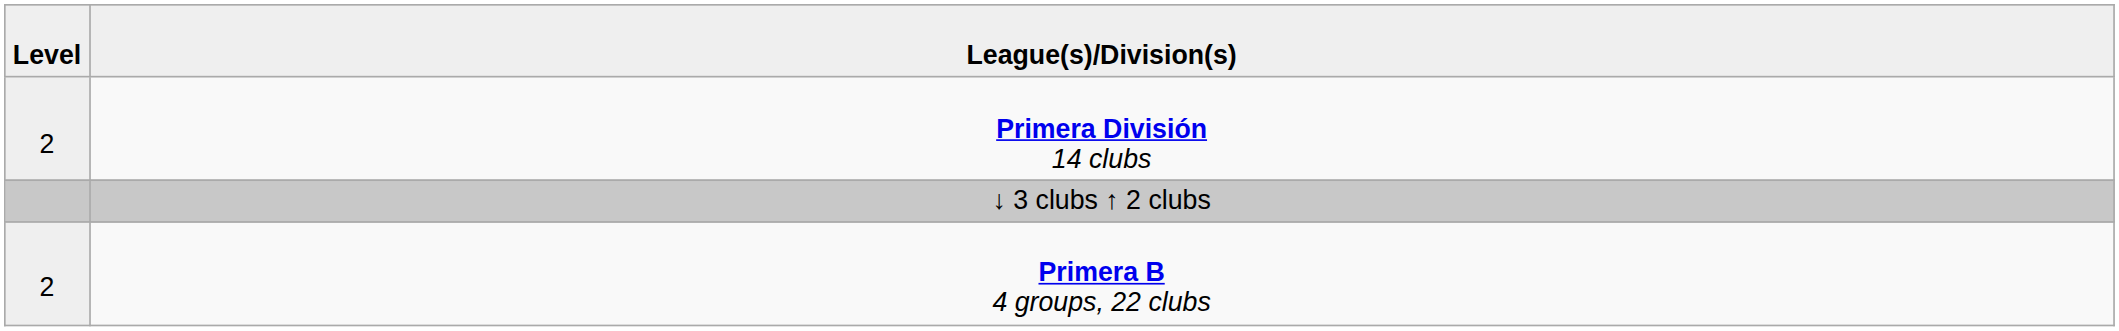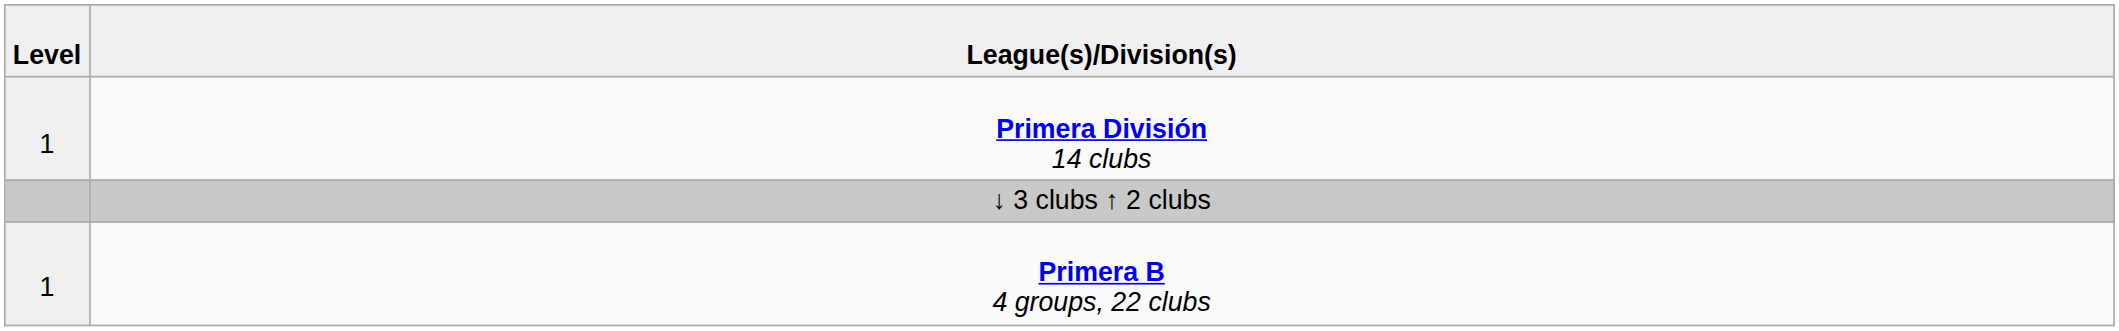(47, 143) 2 -> (47, 143) 1
(47, 288) 2 -> (47, 288) 1
